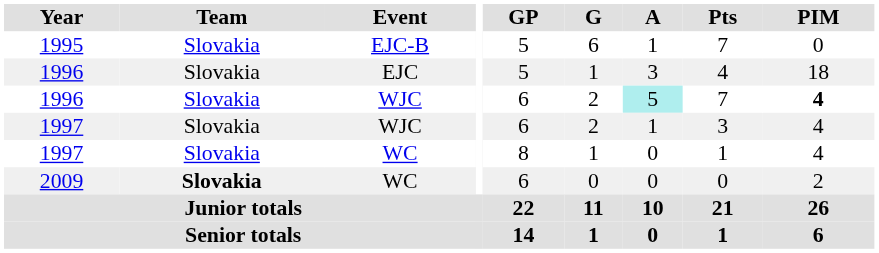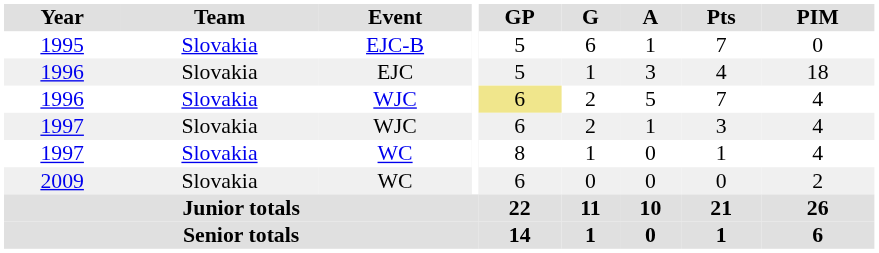(523, 99) no background -> (520, 99) khaki background
(653, 99) paleturquoise background -> (650, 99) no background
(818, 99) bold -> (818, 99) normal
(222, 180) bold -> (219, 180) normal
